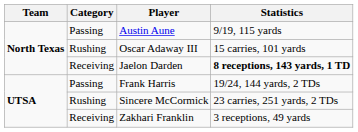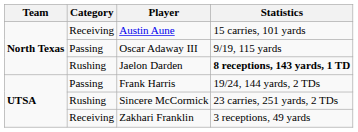(86, 30) Passing -> (92, 30) Receiving
(247, 30) 9/19, 115 yards -> (259, 30) 15 carries, 101 yards
(88, 48) Rushing -> (86, 48) Passing
(259, 48) 15 carries, 101 yards -> (247, 48) 9/19, 115 yards
(92, 65) Receiving -> (88, 65) Rushing
